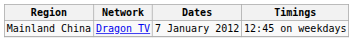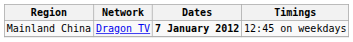(197, 29) normal -> (197, 29) bold
